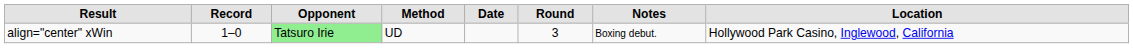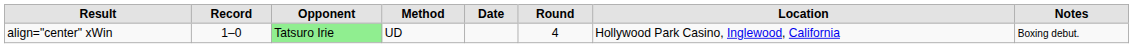columns swapped: (917, 14) <-> (649, 14)
(555, 33) 3 -> (555, 33) 4
